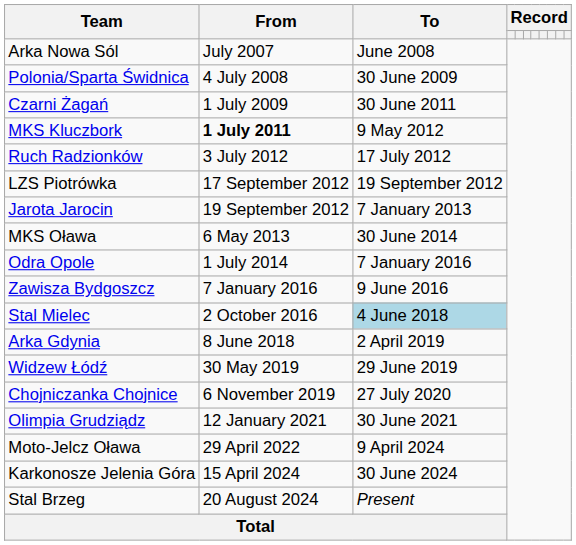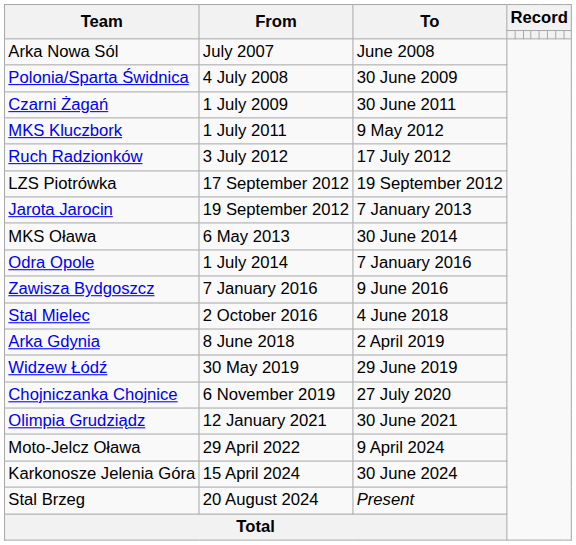(247, 130) bold -> (245, 130) normal
(403, 315) lightblue background -> (403, 315) no background
